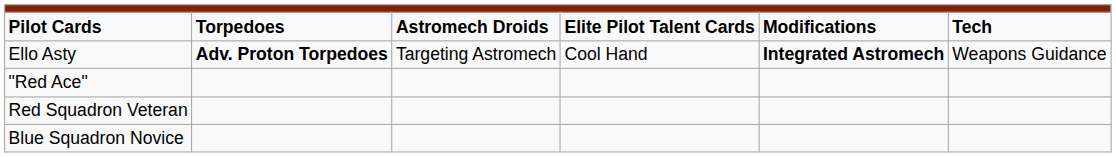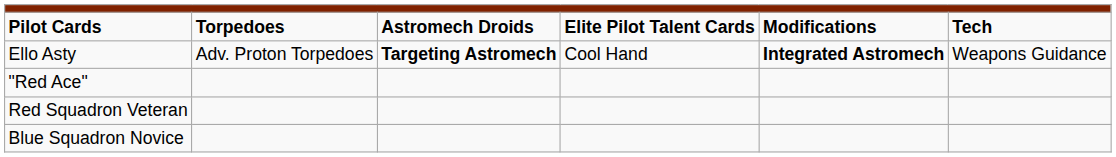(292, 54) bold -> (285, 54) normal
(476, 54) normal -> (469, 54) bold
